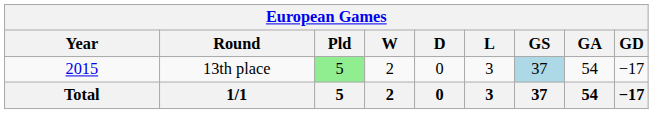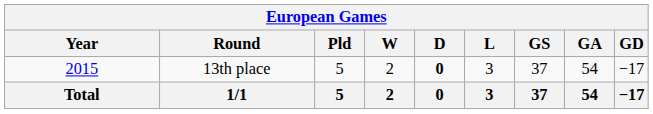(340, 69) lightgreen background -> (340, 69) no background
(440, 69) normal -> (440, 69) bold
(539, 69) lightblue background -> (539, 69) no background
